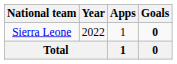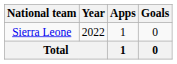(155, 31) bold -> (155, 31) normal
